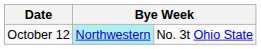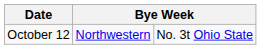(113, 35) paleturquoise background -> (113, 35) no background
